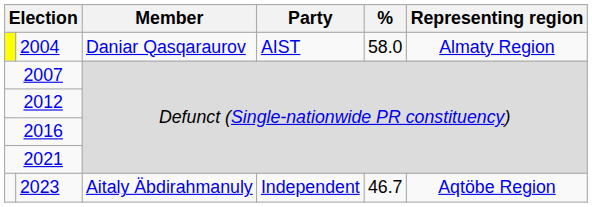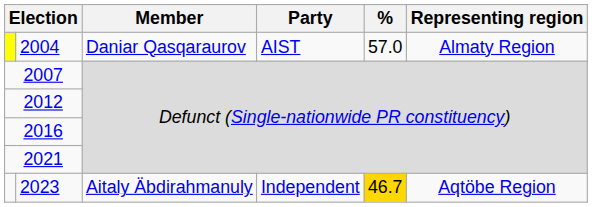(385, 46) 58.0 -> (385, 46) 57.0
(385, 187) no background -> (385, 187) gold background
